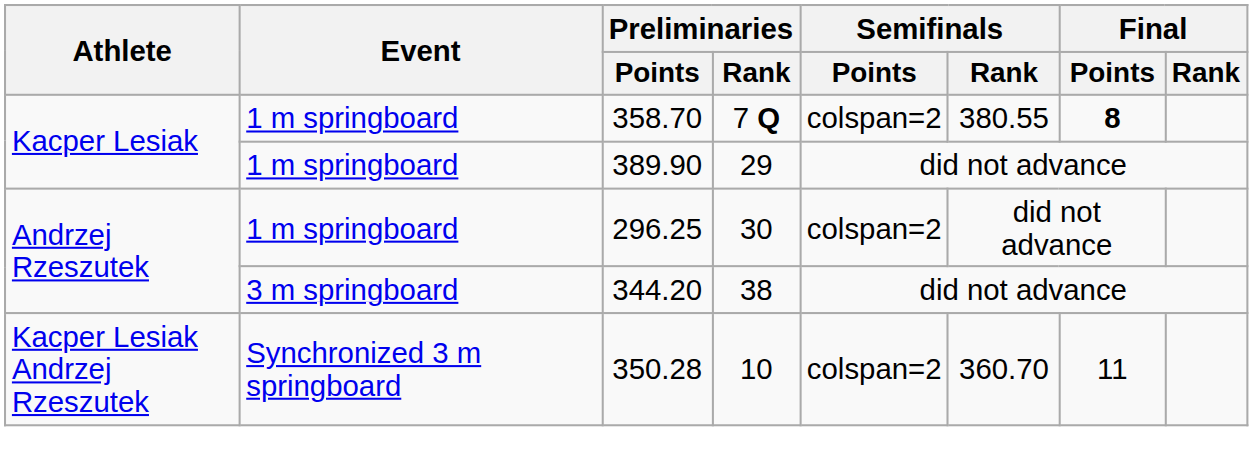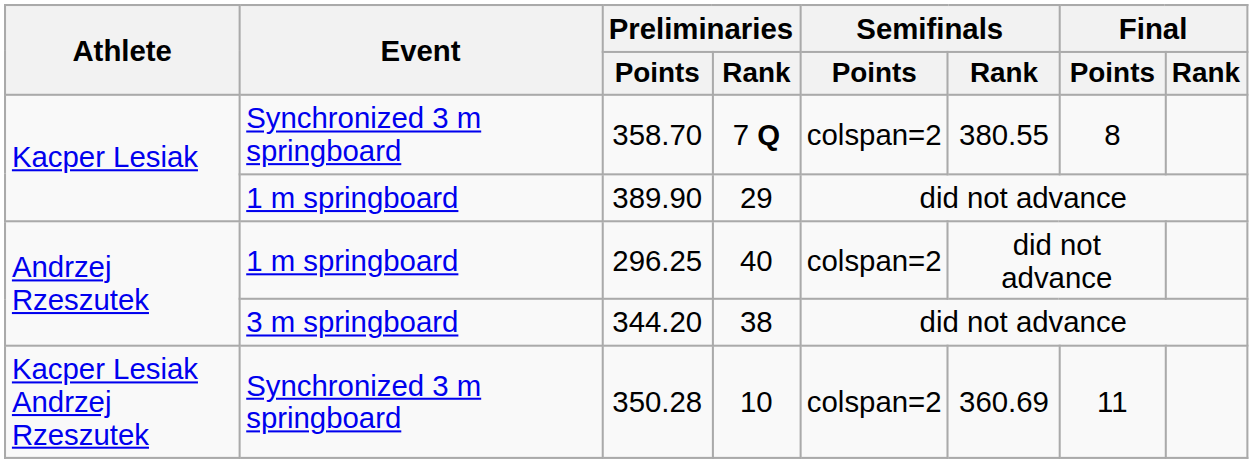(352, 119) 1 m springboard -> (364, 135) Synchronized 3 m springboard
(1112, 119) bold -> (1112, 135) normal
(756, 228) 30 -> (756, 261) 40
(1004, 370) 360.70 -> (1004, 402) 360.69
